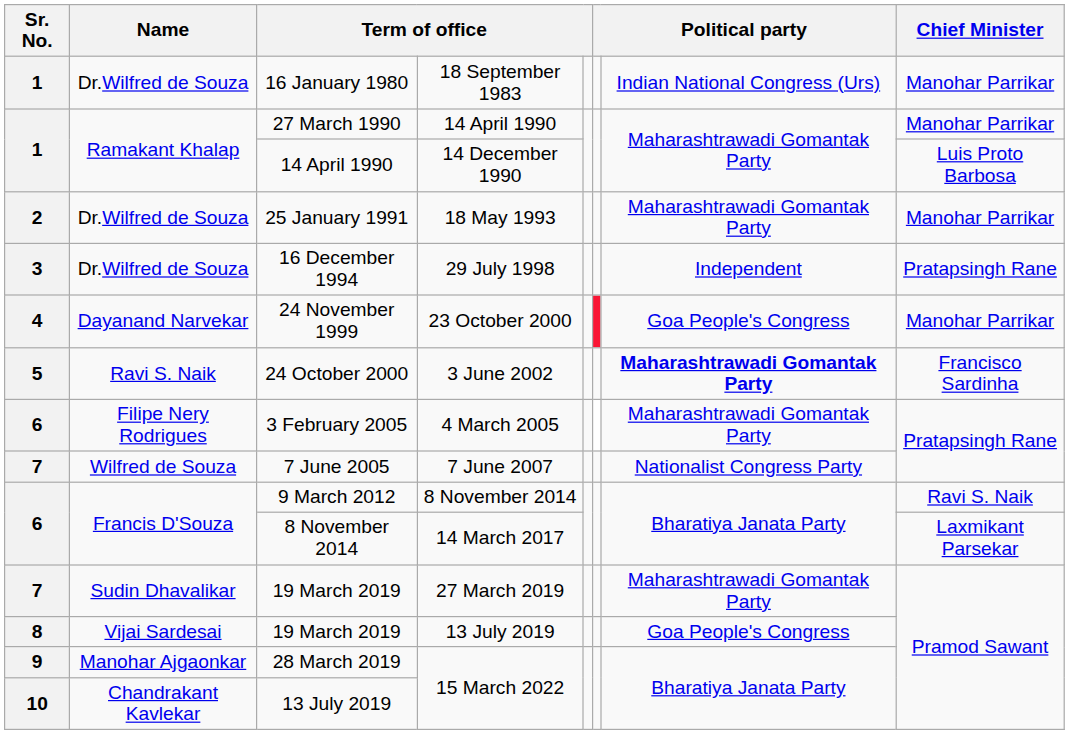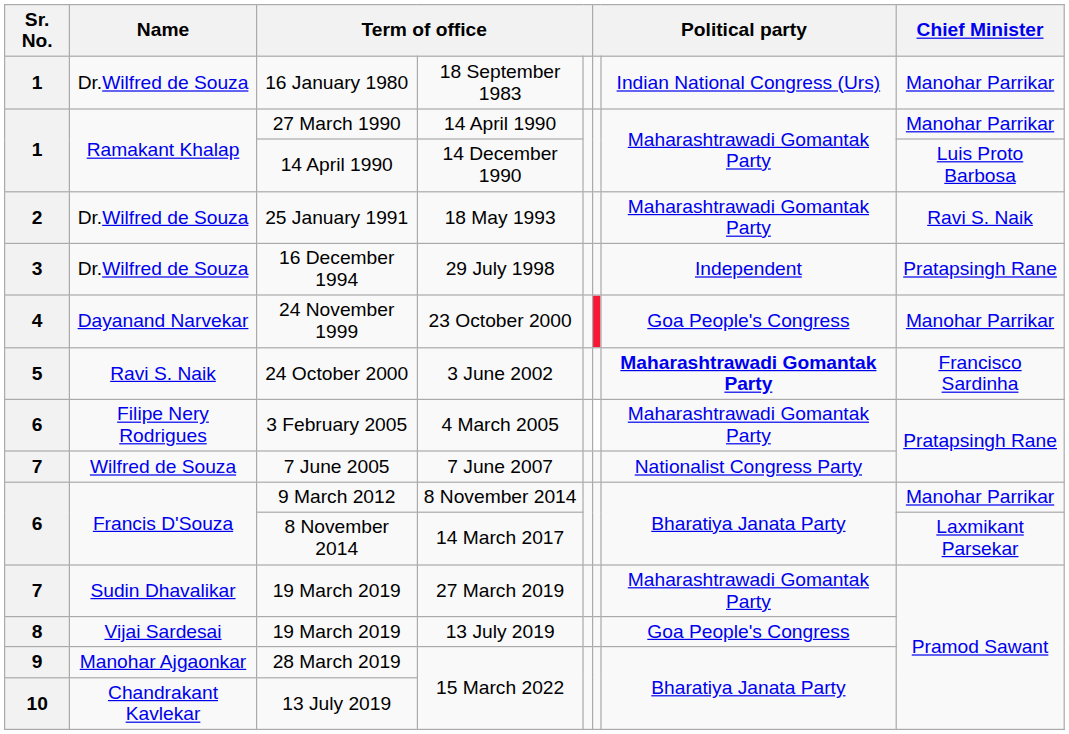(980, 217) Manohar Parrikar -> (980, 217) Ravi S. Naik
(980, 497) Ravi S. Naik -> (980, 497) Manohar Parrikar
